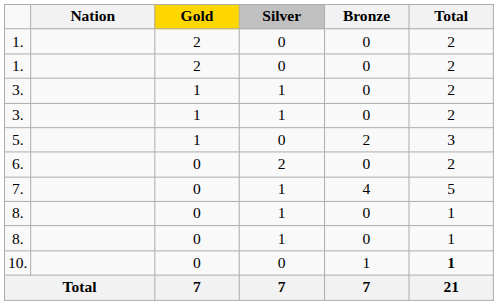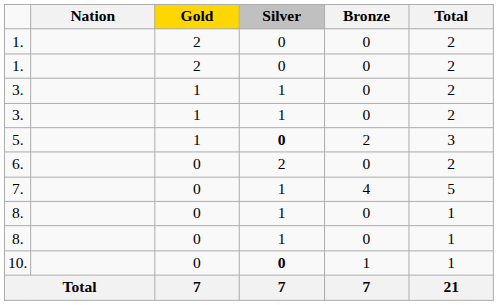(282, 139) normal -> (282, 139) bold
(282, 262) normal -> (282, 262) bold
(451, 262) bold -> (451, 262) normal
